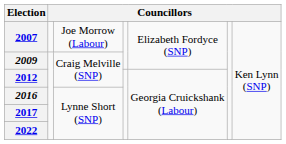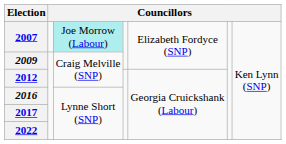(88, 36) no background -> (88, 36) paleturquoise background
